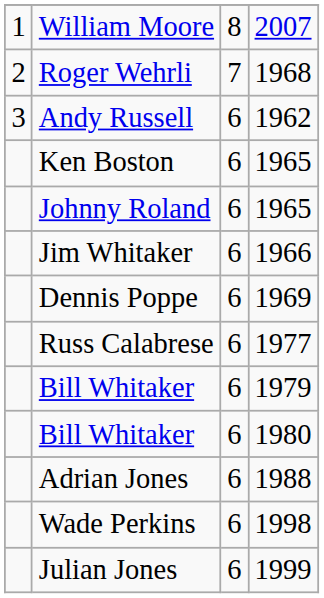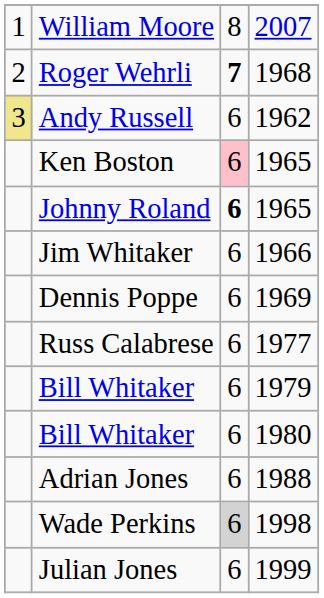(234, 72) normal -> (234, 72) bold
(19, 117) no background -> (19, 117) khaki background
(234, 162) no background -> (234, 162) pink background
(234, 207) normal -> (234, 207) bold
(234, 523) no background -> (234, 523) lightgrey background
